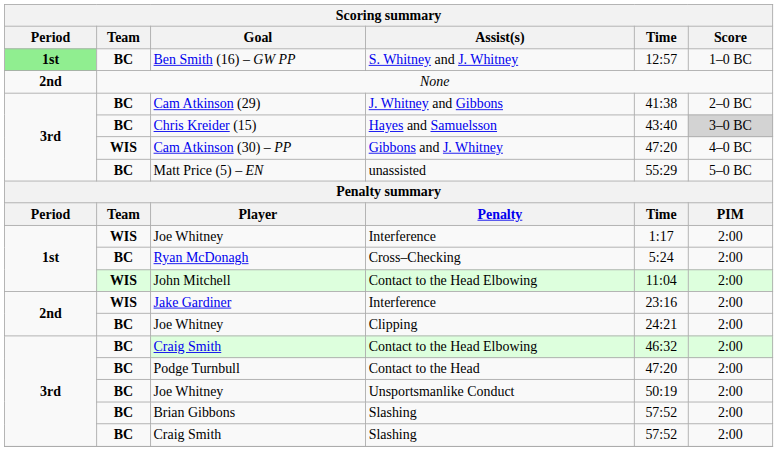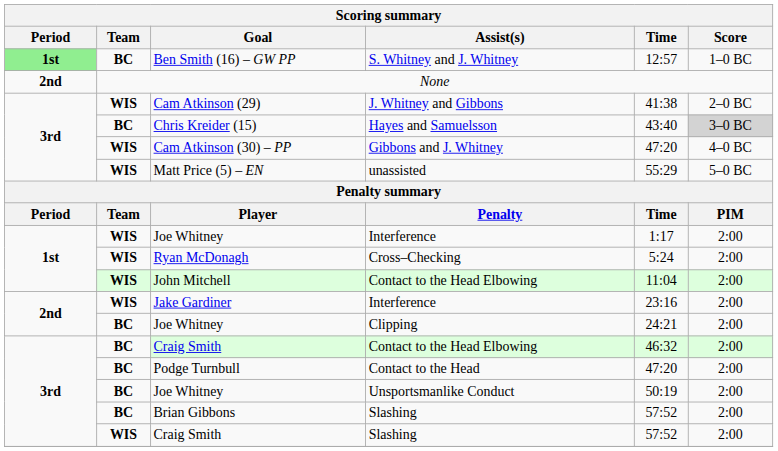(123, 103) BC -> (123, 103) WIS
(123, 170) BC -> (123, 170) WIS
(123, 258) BC -> (123, 258) WIS
(123, 434) BC -> (123, 434) WIS
